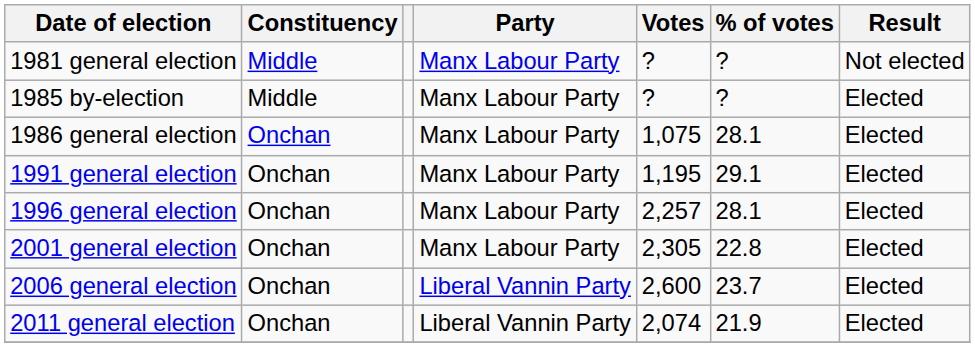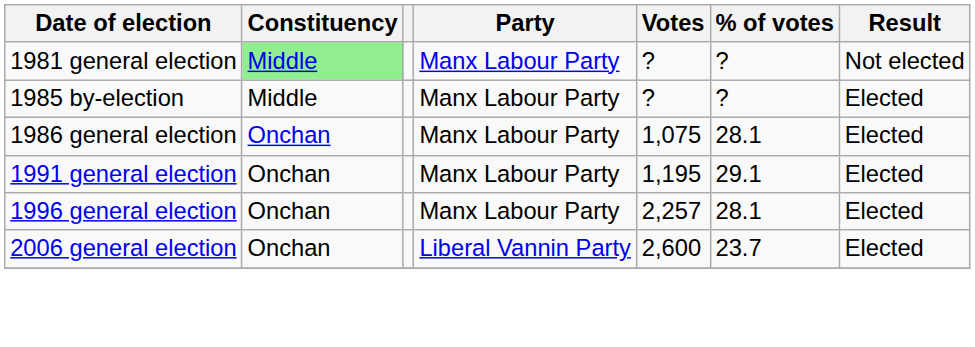(282, 60) no background -> (282, 60) lightgreen background
- row: (123, 248)
- row: (123, 323)
